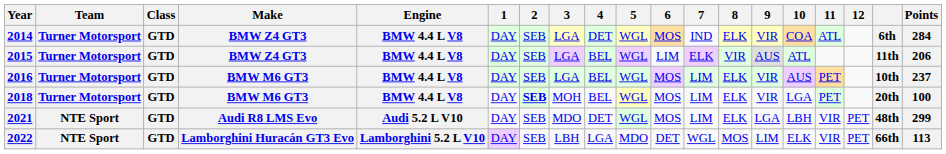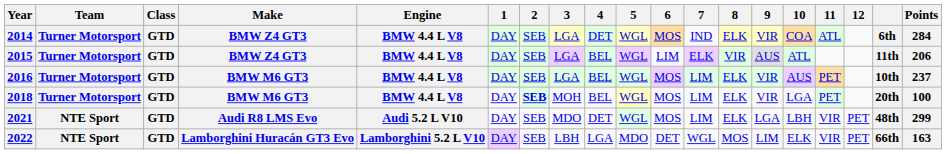(922, 139) 113 -> (922, 139) 163
